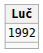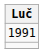(22, 33) 1992 -> (22, 33) 1991
